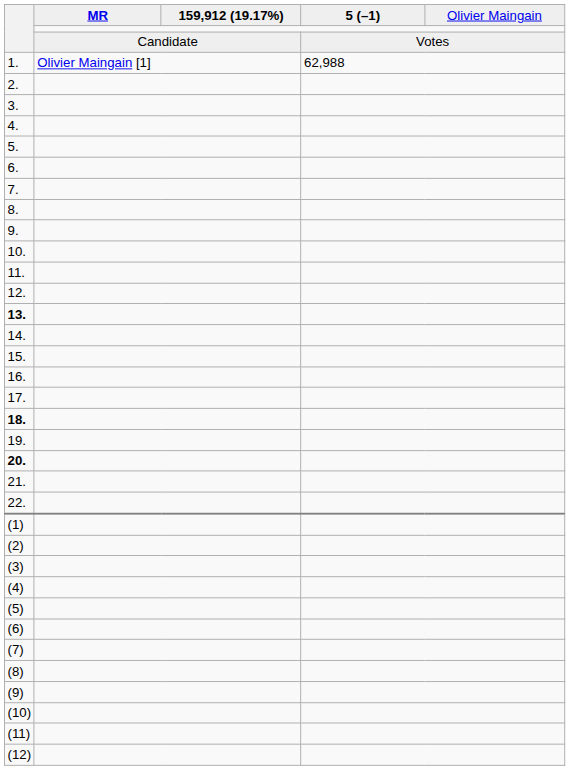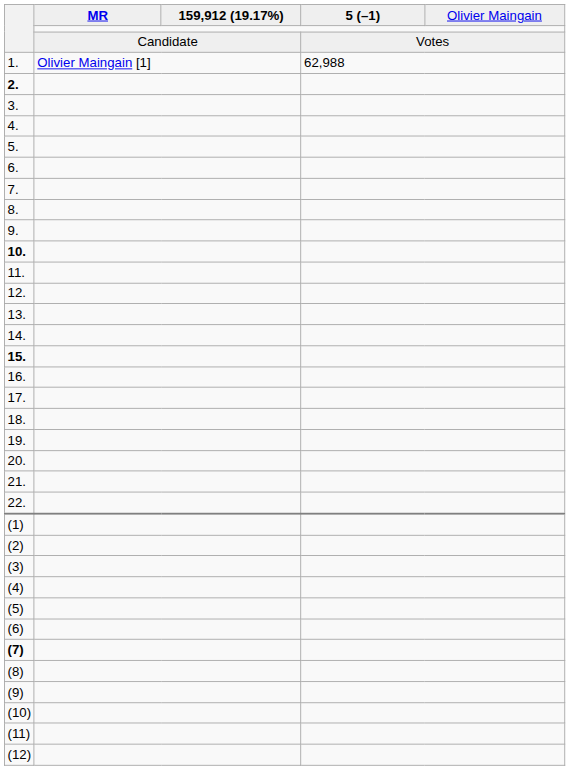(13, 84) normal -> (13, 84) bold
(17, 252) normal -> (17, 252) bold
(17, 315) bold -> (17, 315) normal
(17, 356) normal -> (17, 356) bold
(17, 419) bold -> (17, 419) normal
(17, 461) bold -> (17, 461) normal
(16, 650) normal -> (16, 650) bold
